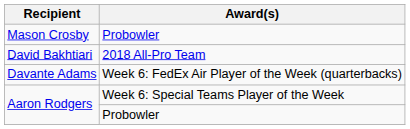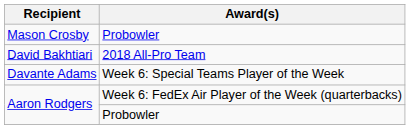(252, 74) Week 6: FedEx Air Player of the Week (quarterbacks) -> (223, 74) Week 6: Special Teams Player of the Week
(223, 94) Week 6: Special Teams Player of the Week -> (252, 94) Week 6: FedEx Air Player of the Week (quarterbacks)
